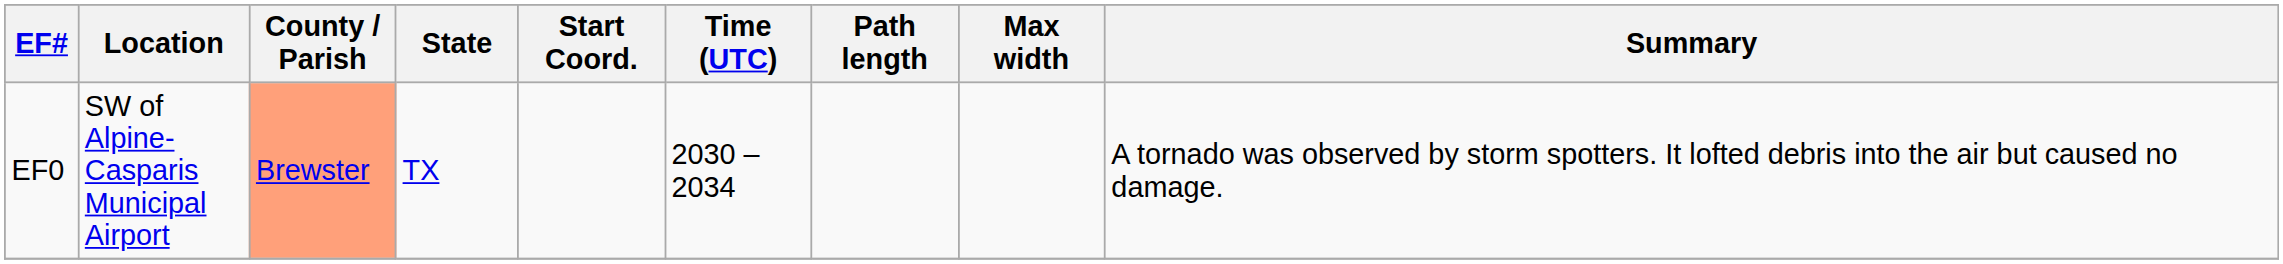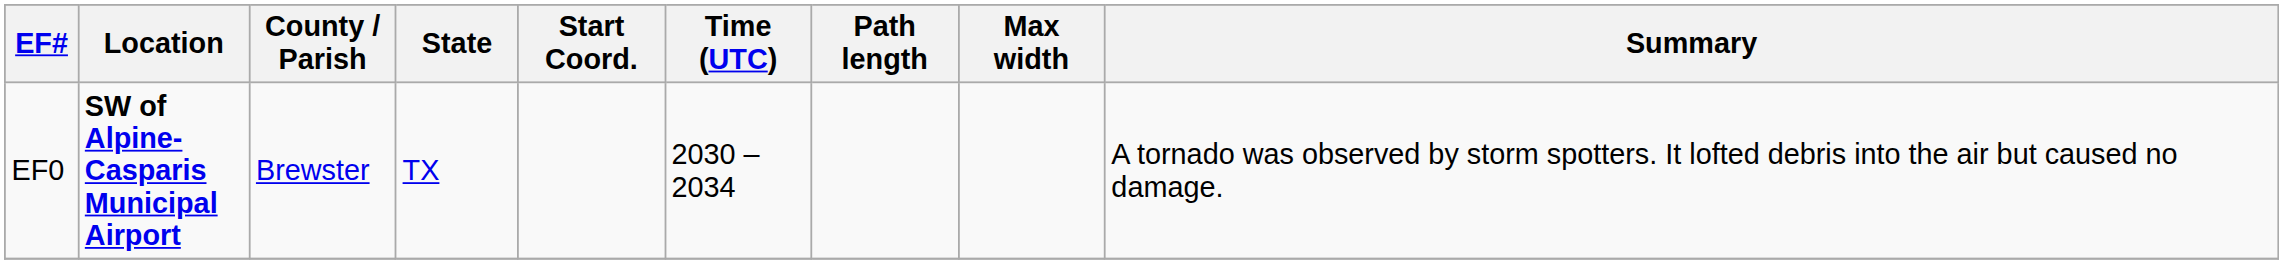(146, 170) normal -> (151, 170) bold
(313, 170) lightsalmon background -> (313, 170) no background
